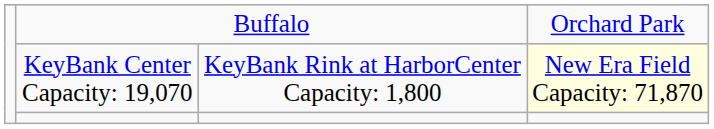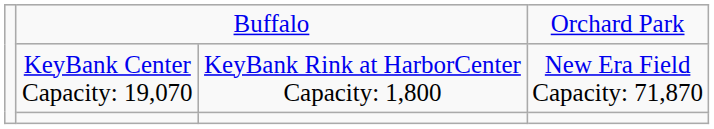(618, 77) lightyellow background -> (618, 77) no background
